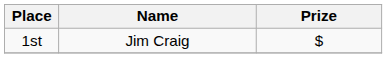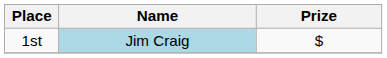(157, 40) no background -> (157, 40) lightblue background
